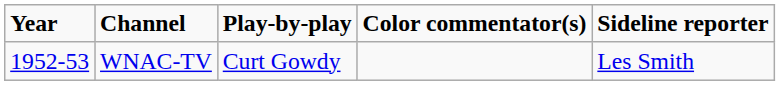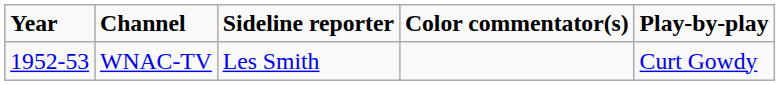columns swapped: (287, 23) <-> (683, 23)
